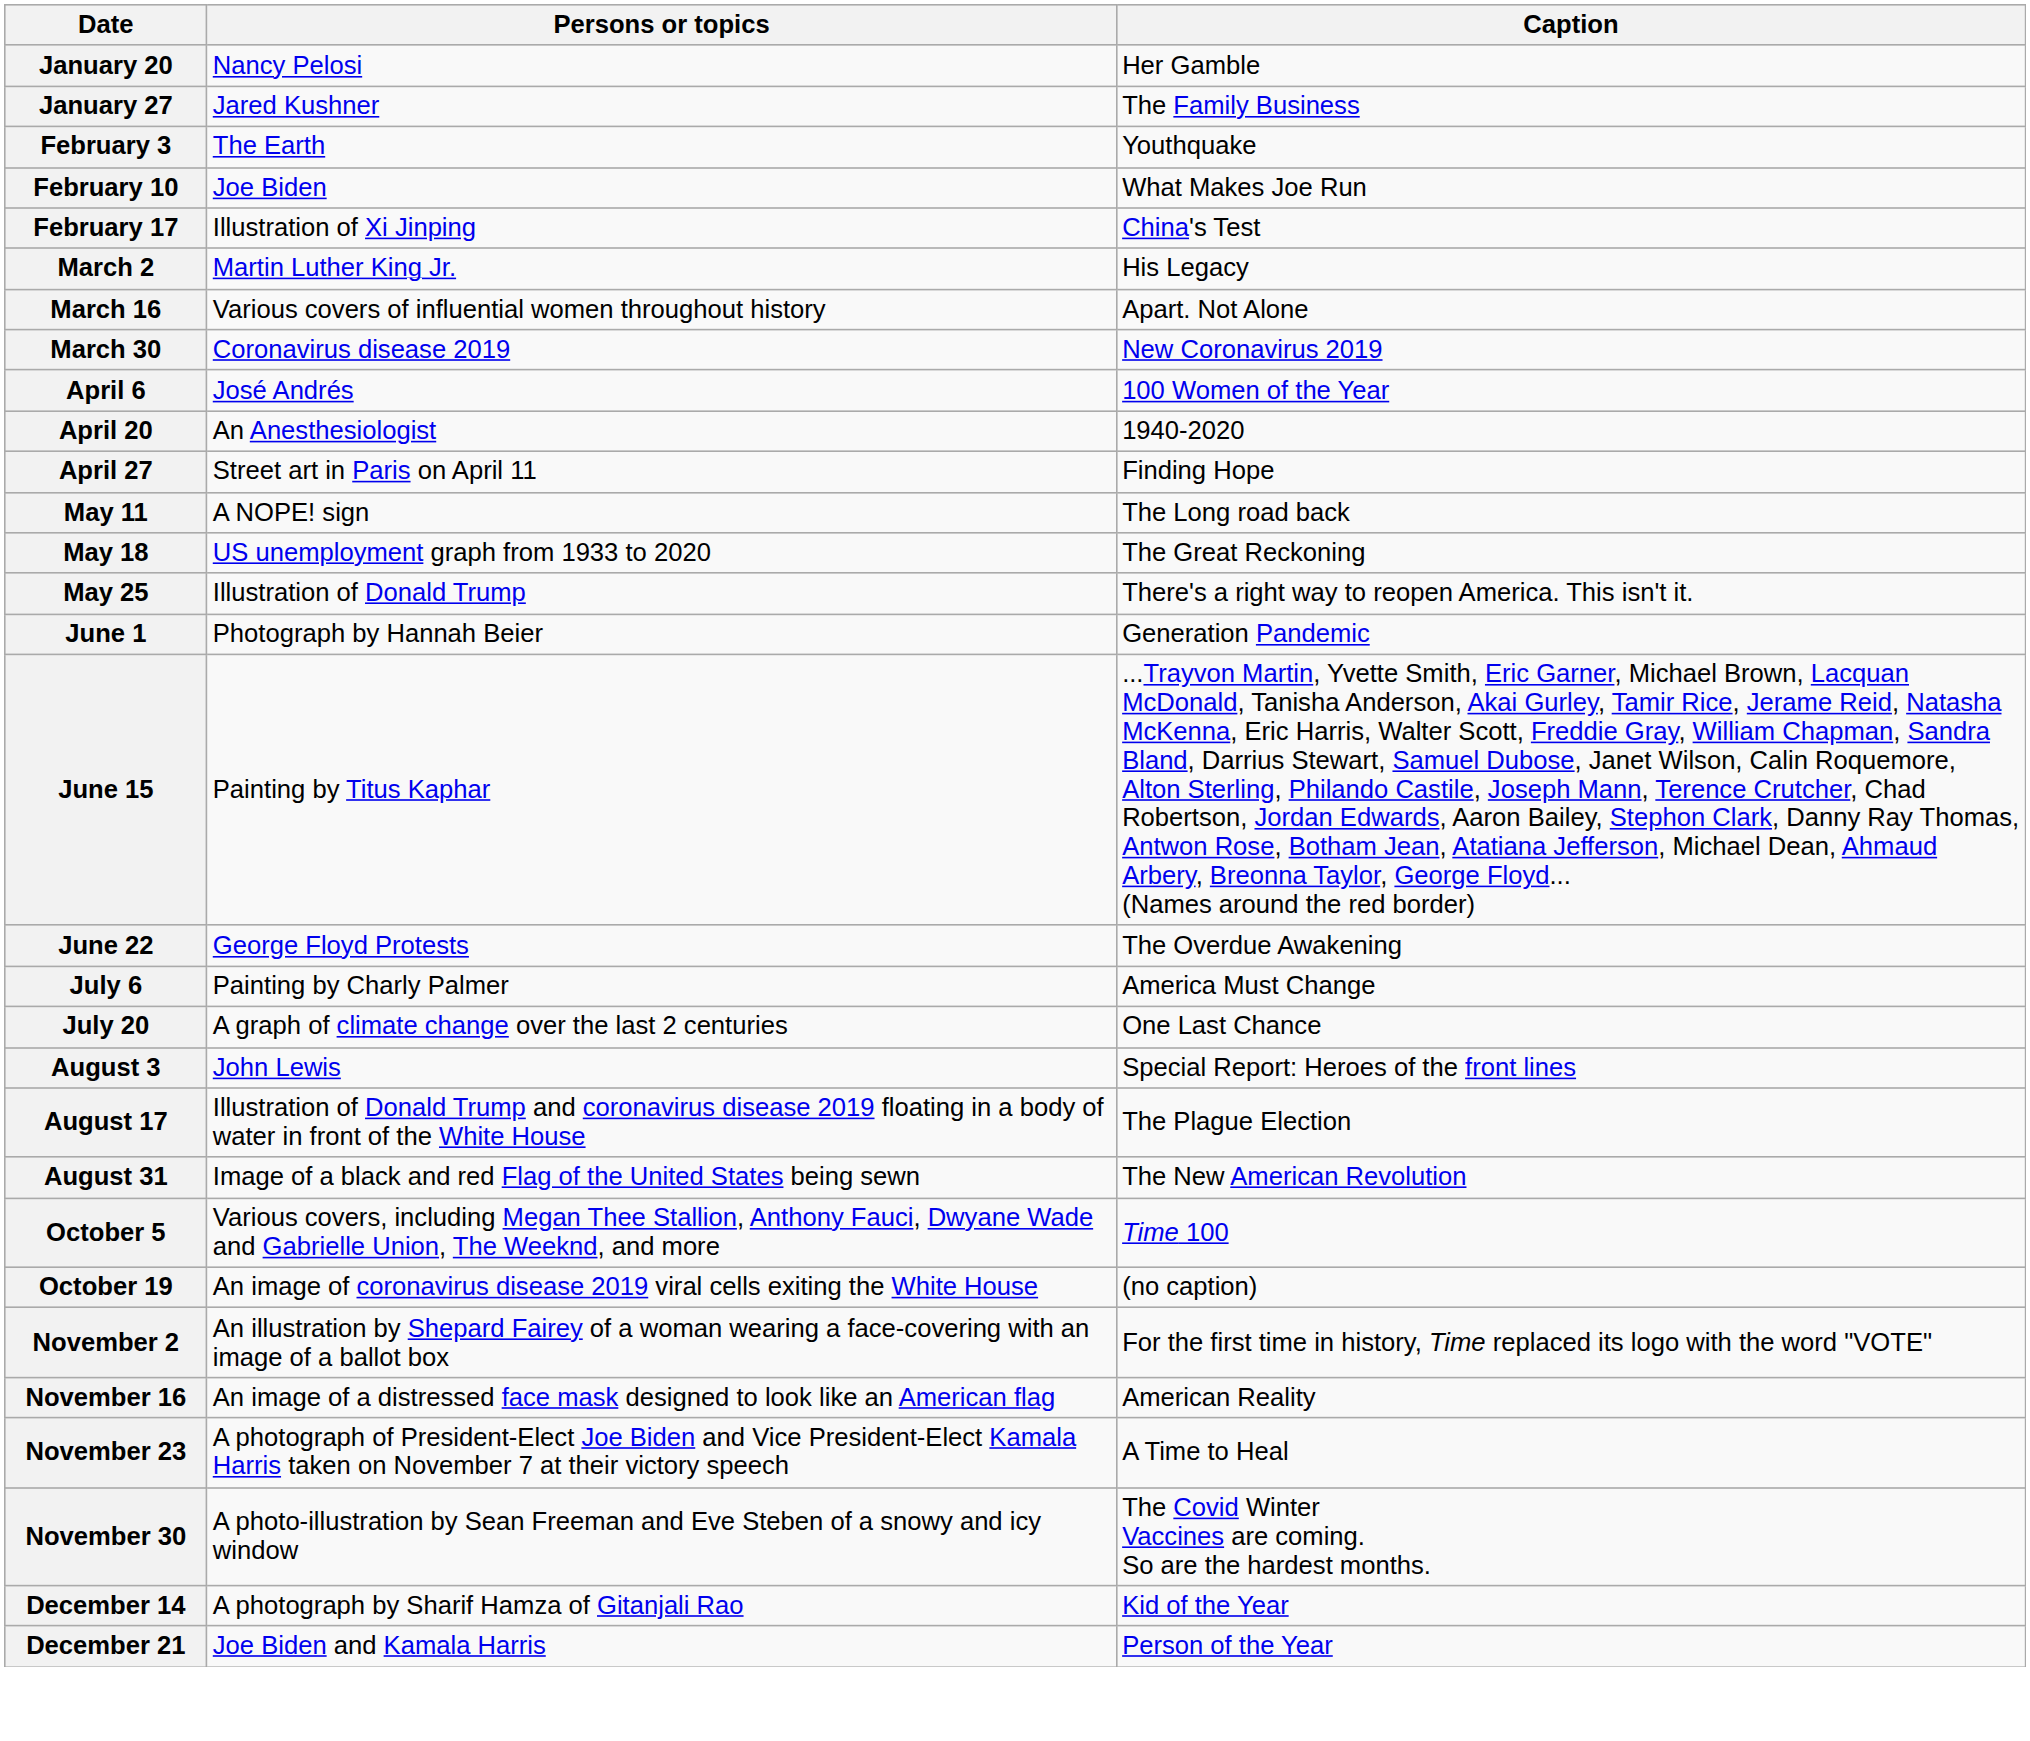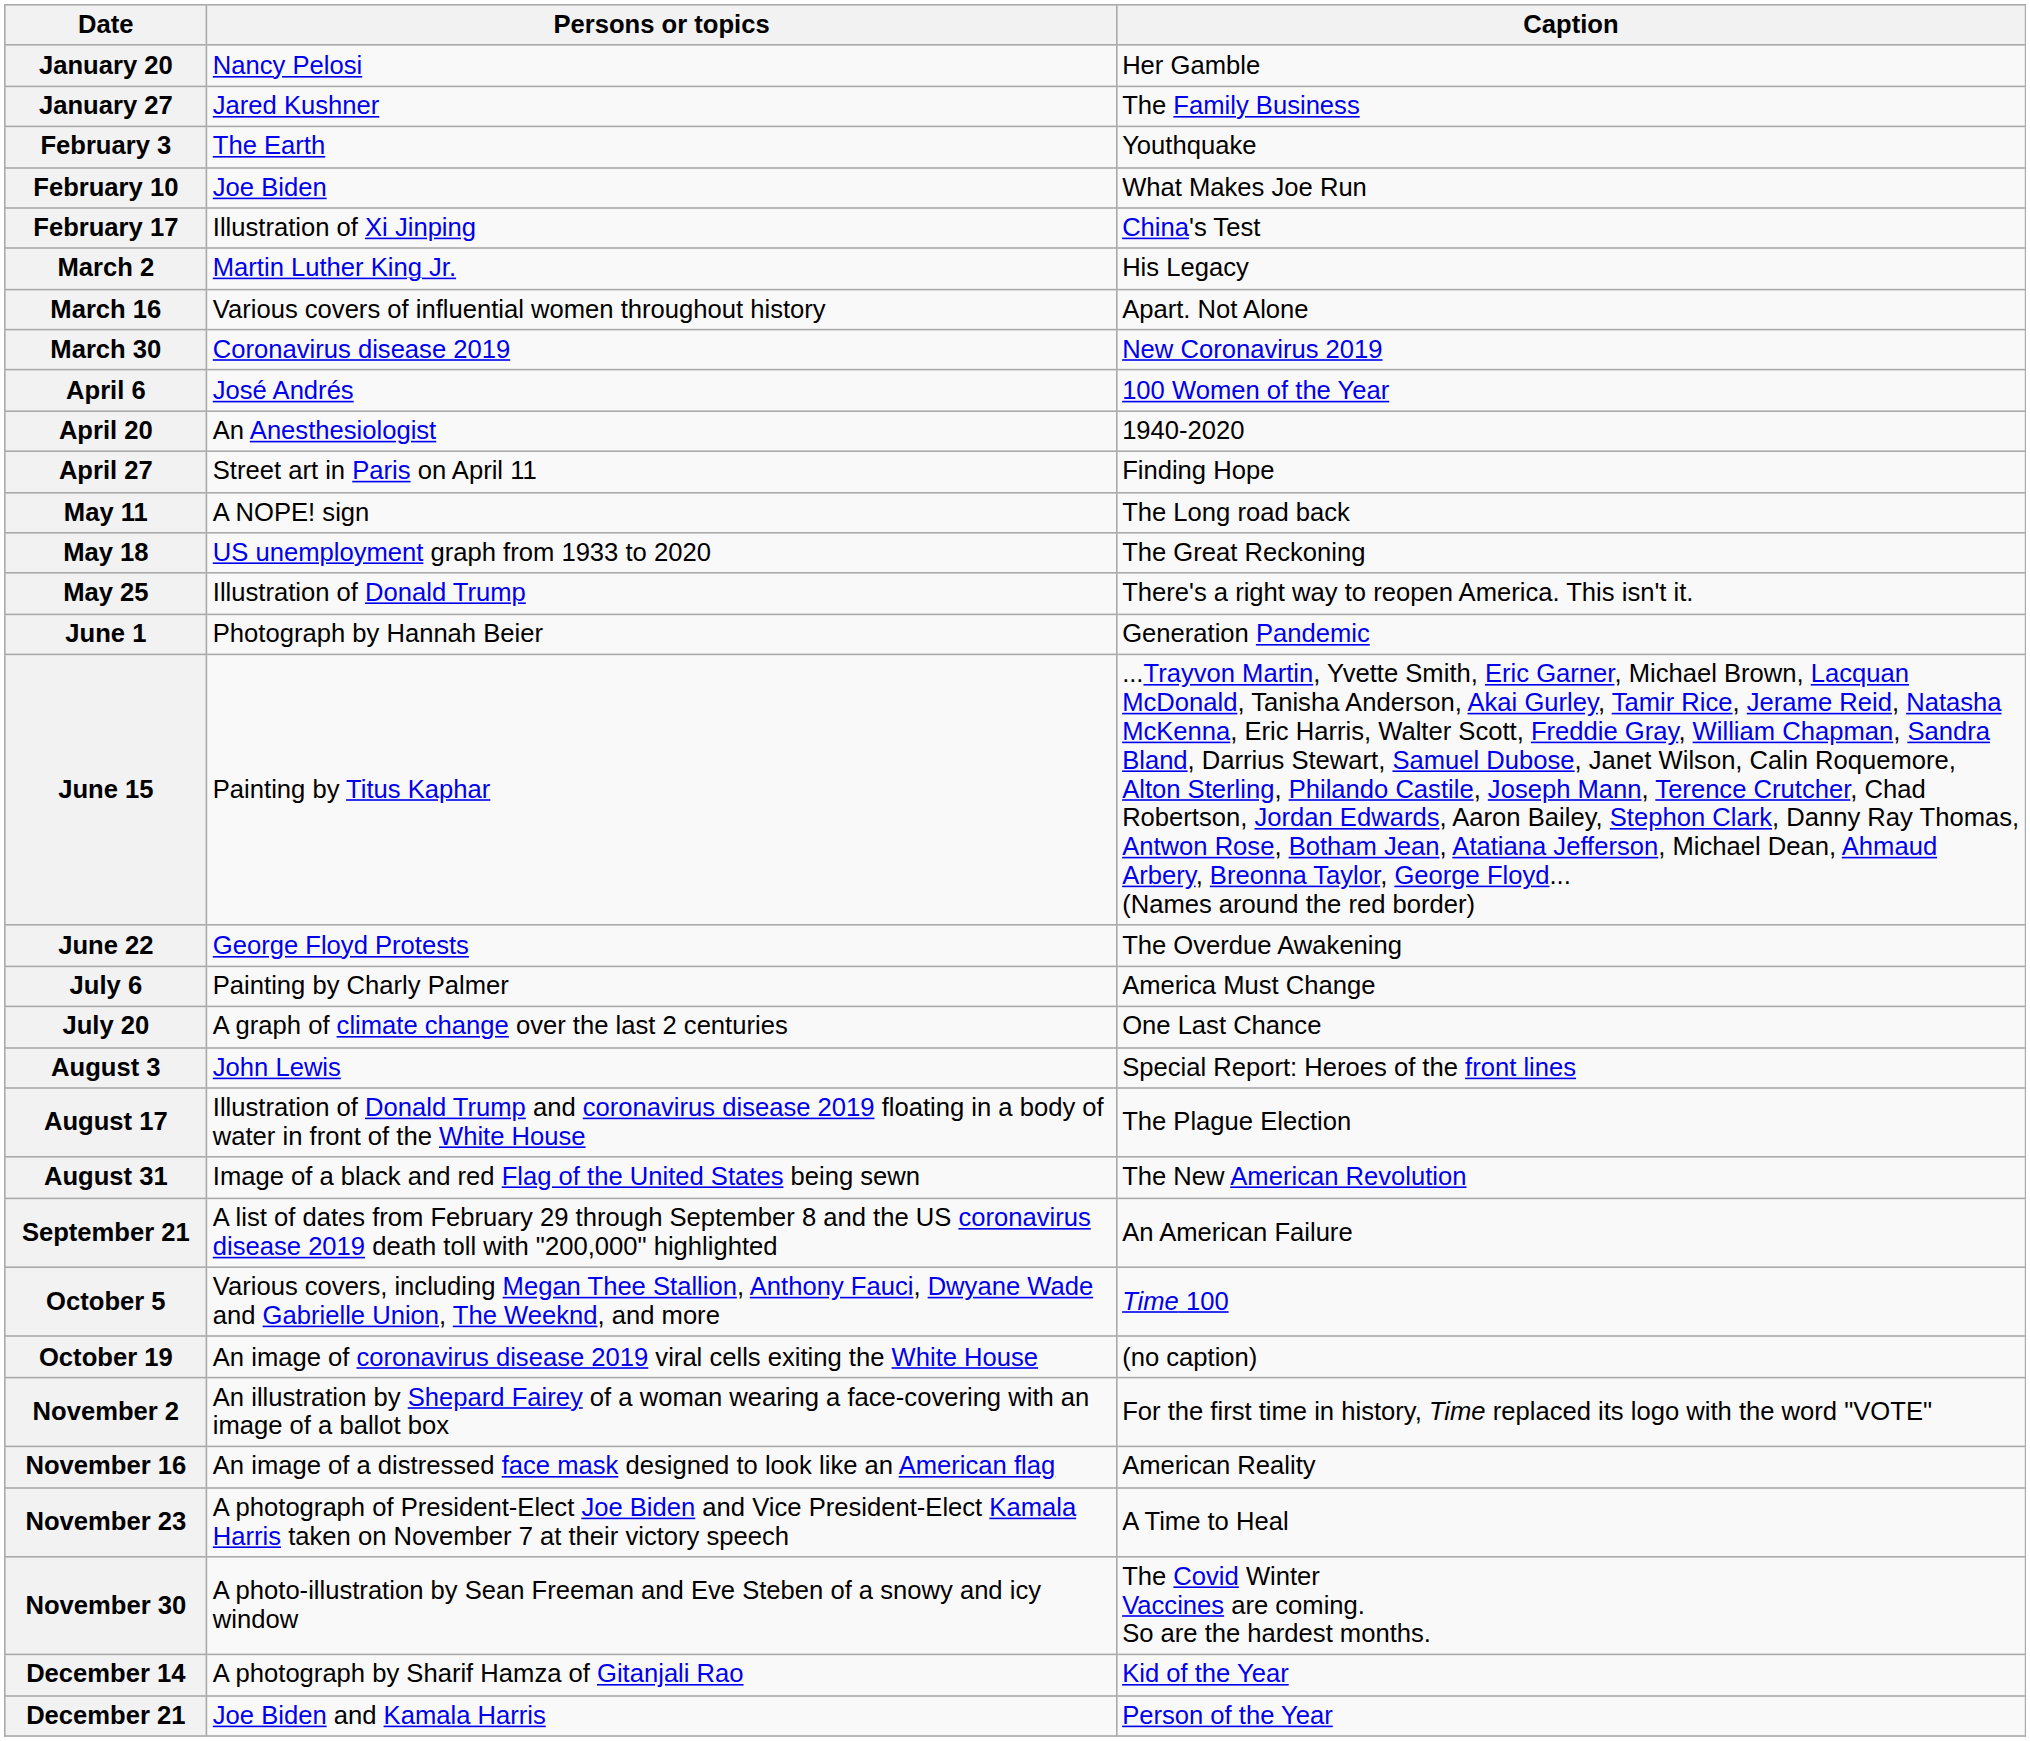+ row: (106, 1232)
